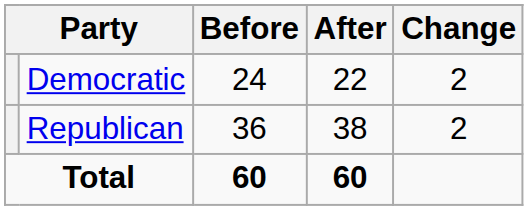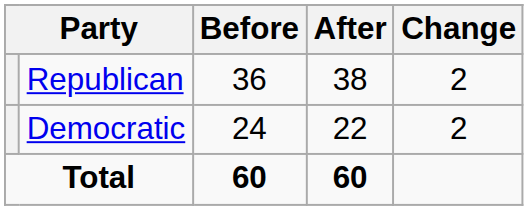rows swapped: (105, 128) <-> (106, 79)
